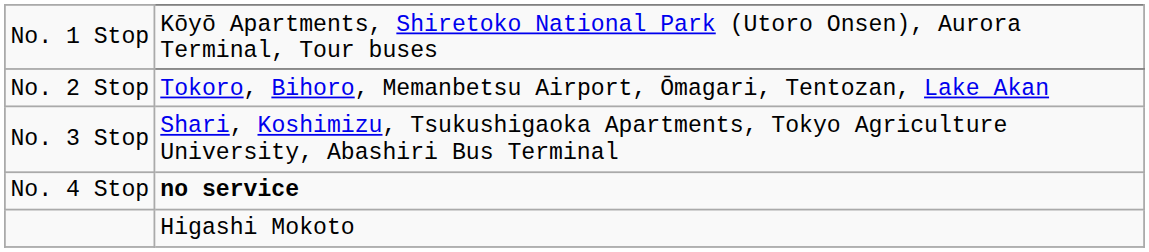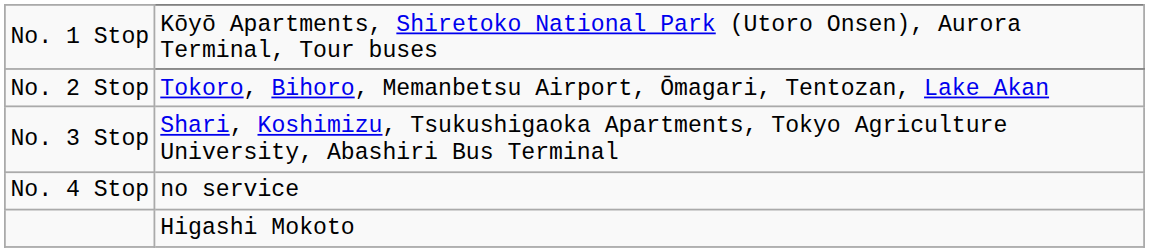(230, 190) bold -> (230, 190) normal
